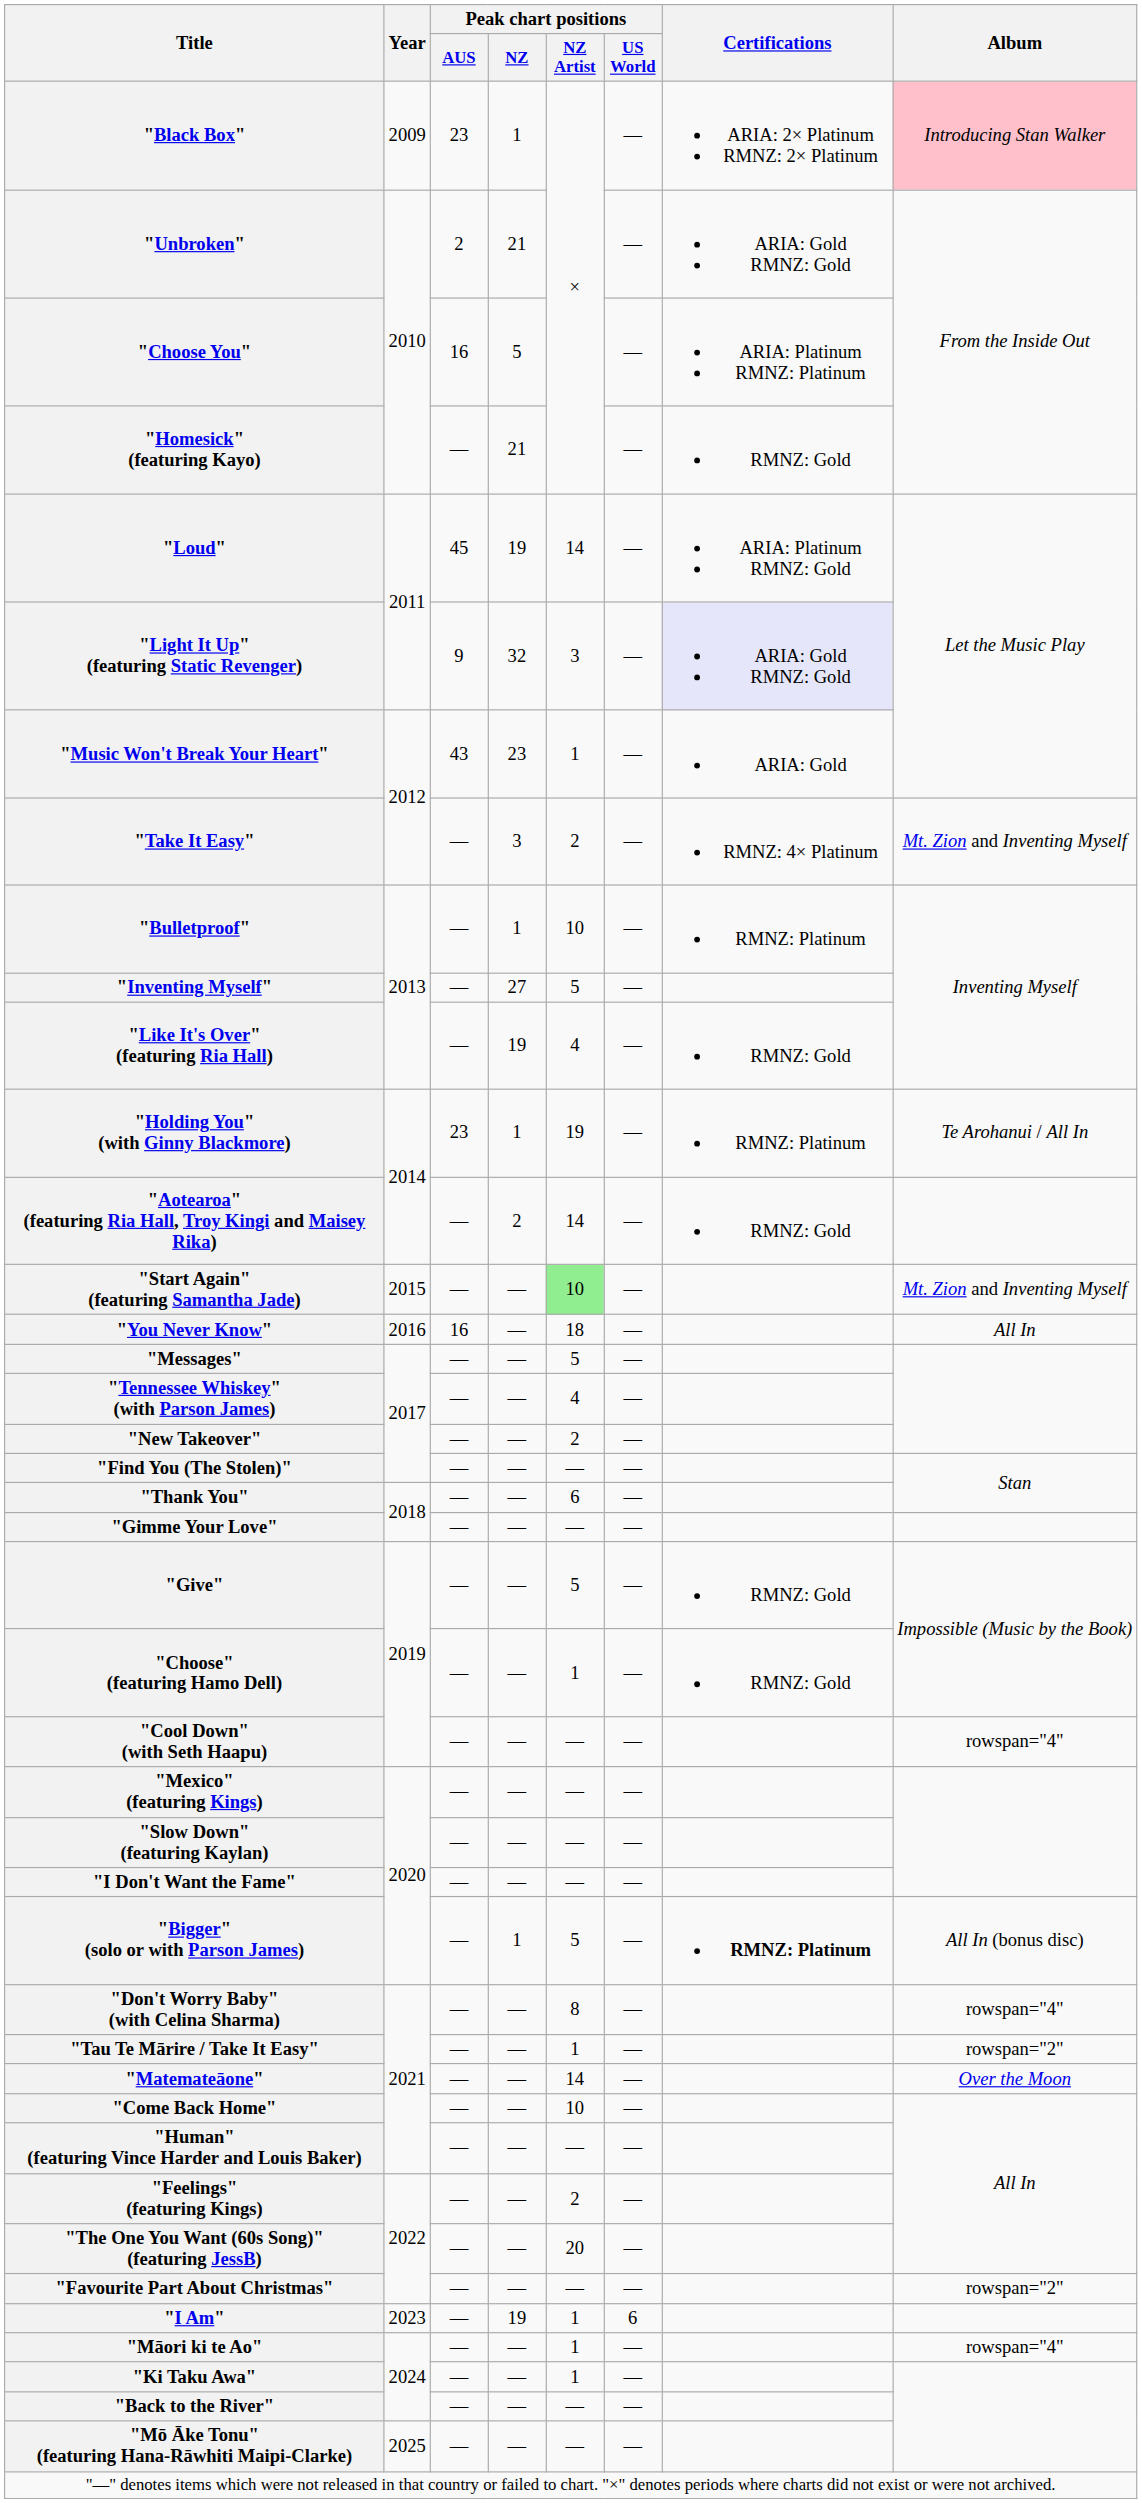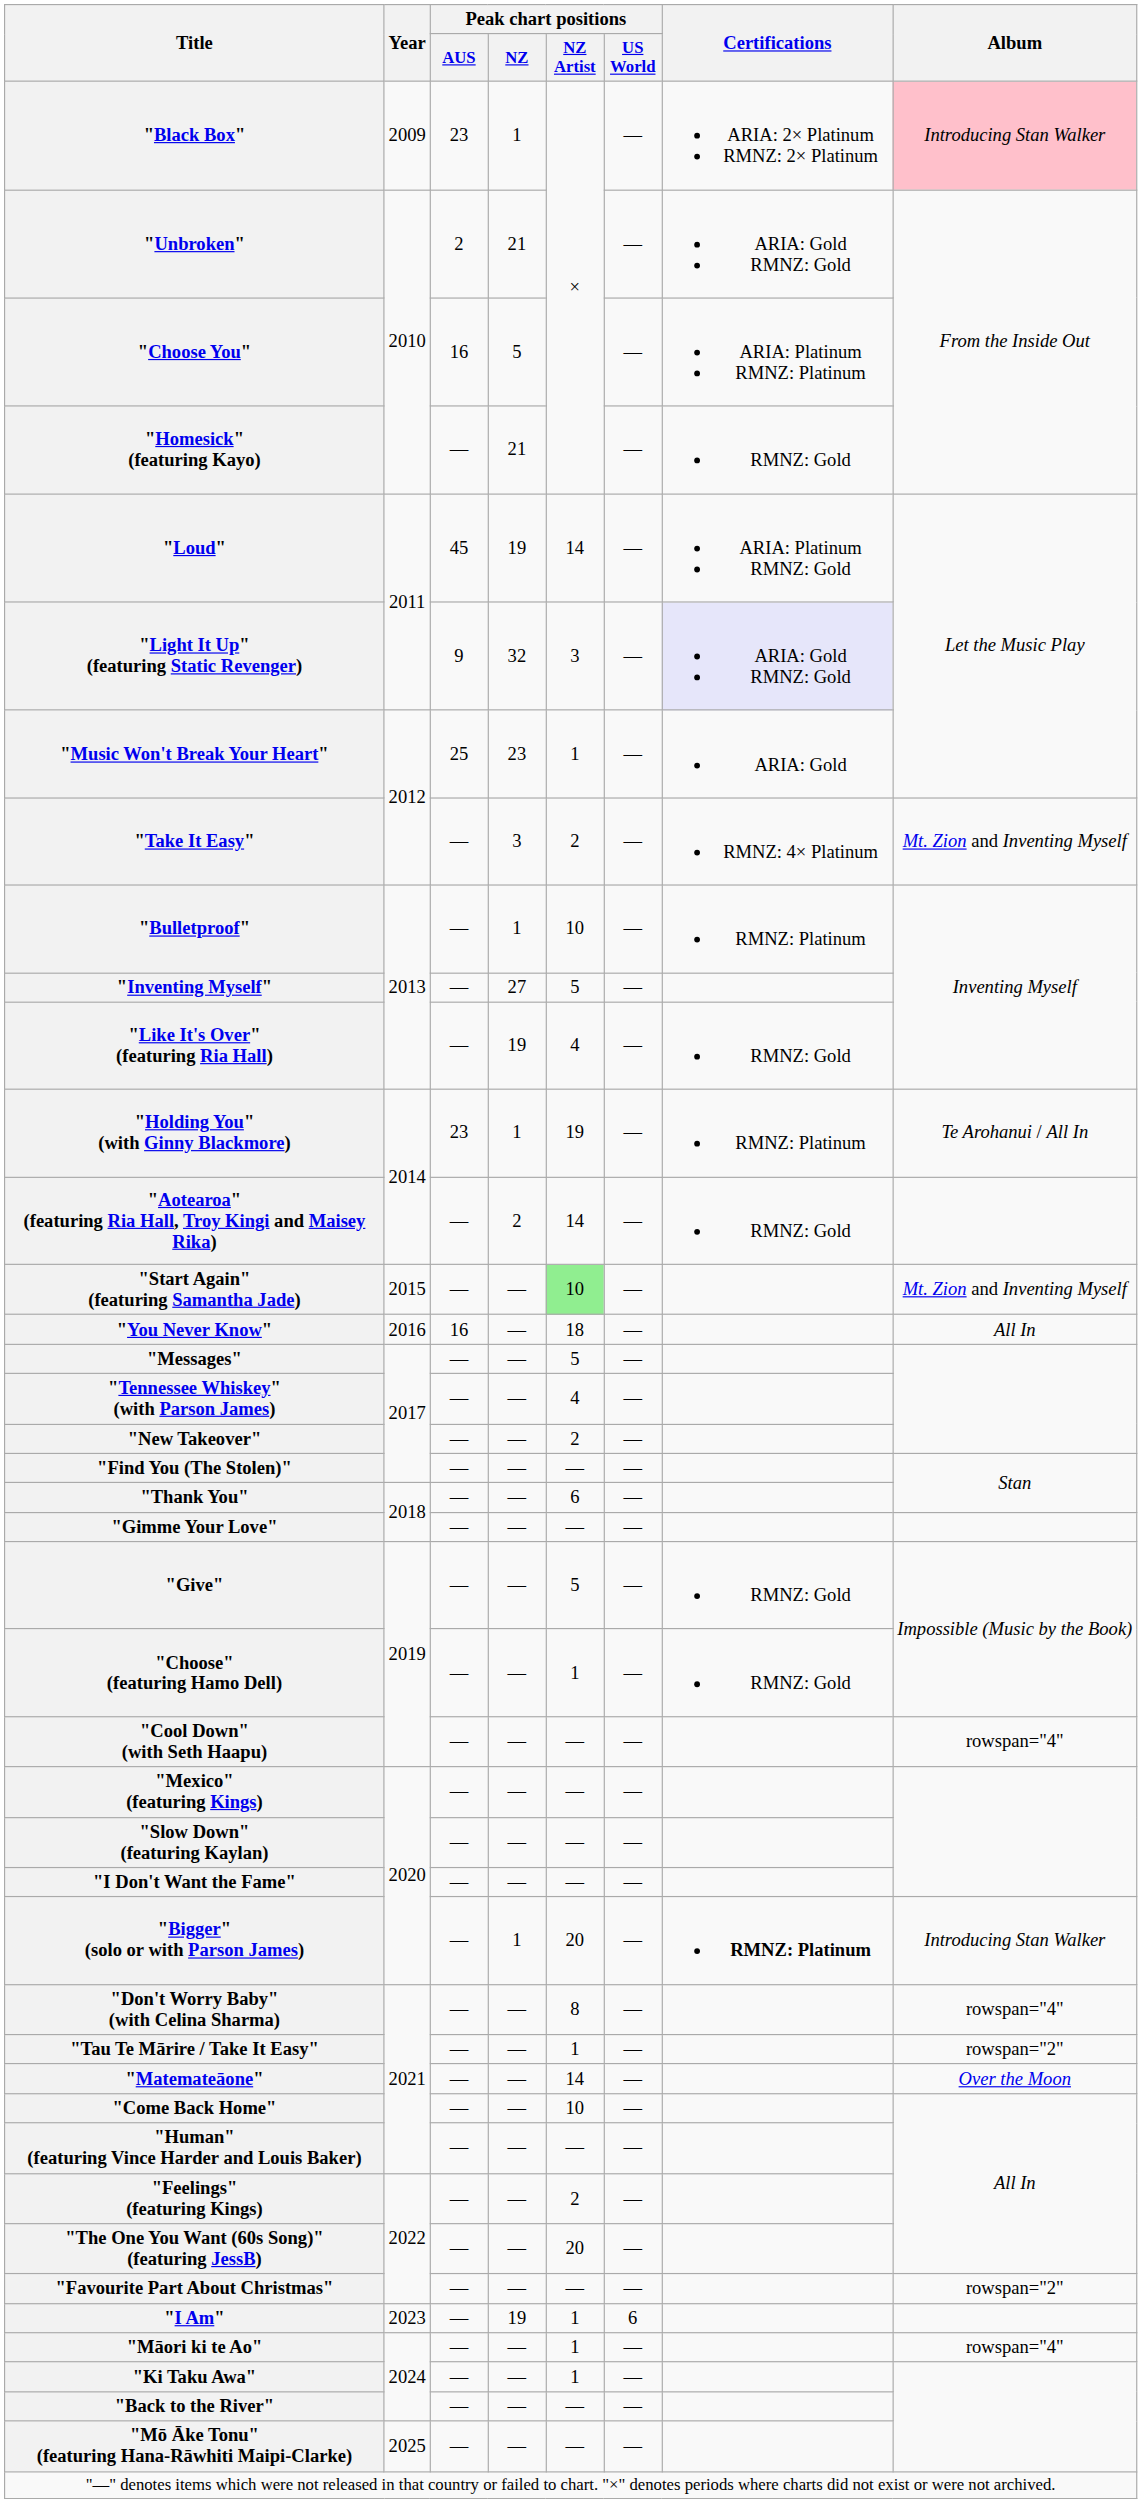(459, 753) 43 -> (459, 753) 25
(575, 1940) 5 -> (575, 1940) 20
(1015, 1940) All In (bonus disc) -> (1015, 1940) Introducing Stan Walker
